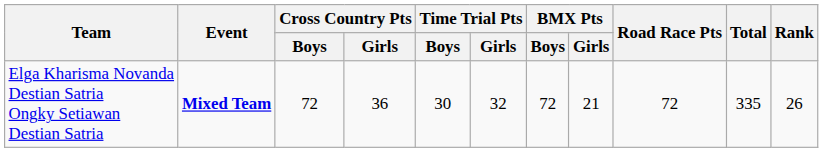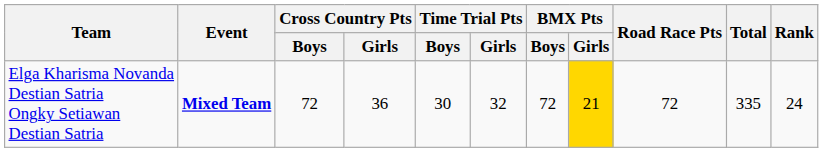(591, 104) no background -> (591, 104) gold background
(794, 104) 26 -> (794, 104) 24
